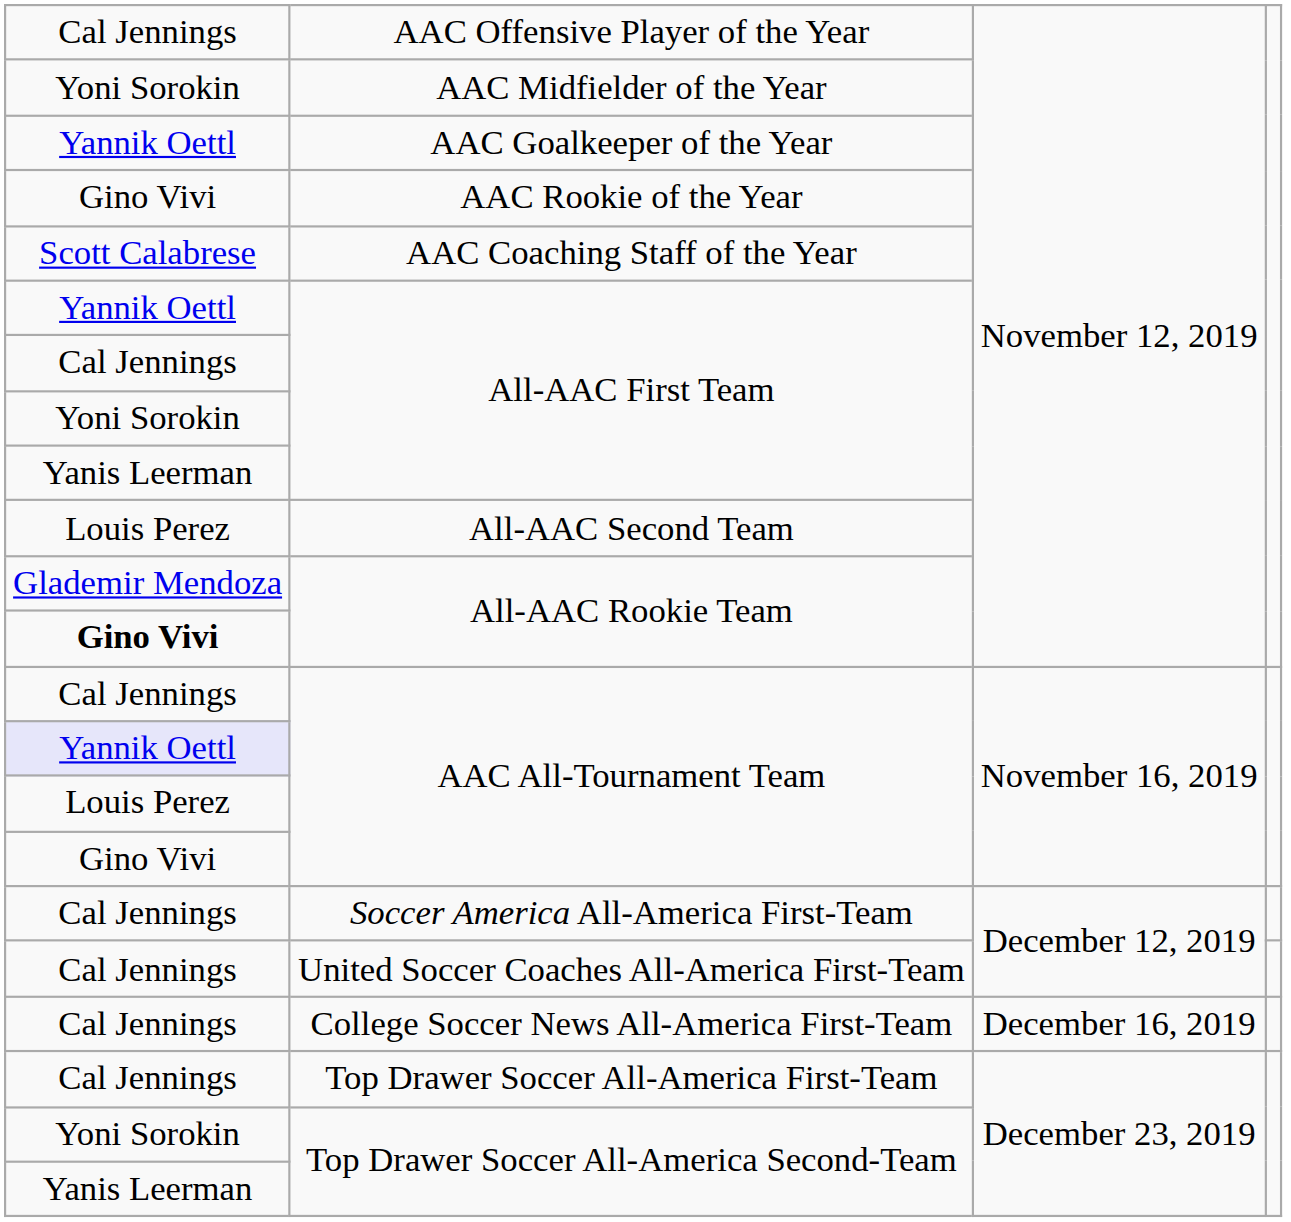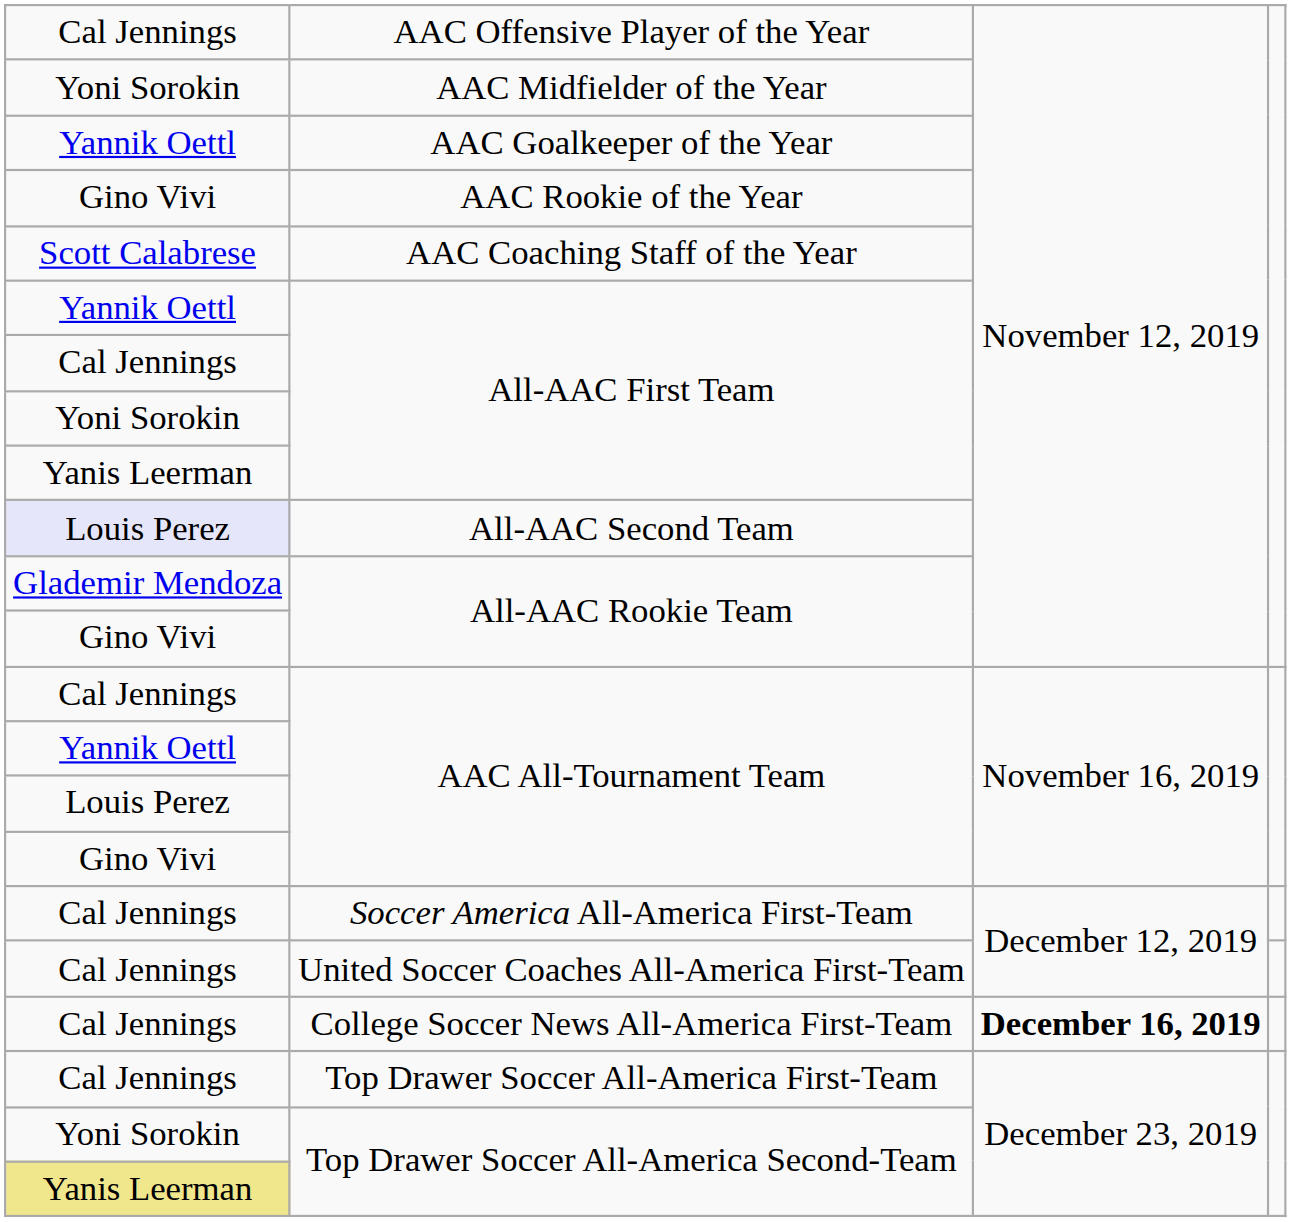(148, 527) no background -> (148, 527) lavender background
(148, 637) bold -> (148, 637) normal
(148, 747) lavender background -> (148, 747) no background
(1119, 1023) normal -> (1121, 1023) bold
(148, 1188) no background -> (148, 1188) khaki background
